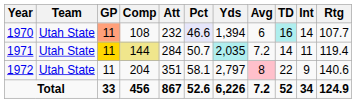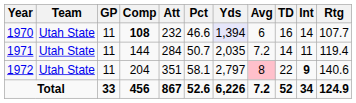(109, 32) lightsalmon background -> (109, 32) no background
(140, 32) normal -> (140, 32) bold
(199, 32) lavender background -> (199, 32) no background
(230, 32) no background -> (230, 32) lavender background
(286, 32) paleturquoise background -> (286, 32) no background
(109, 51) gold background -> (109, 51) no background
(140, 51) khaki background -> (140, 51) no background
(230, 51) paleturquoise background -> (230, 51) no background
(307, 70) normal -> (307, 70) bold
